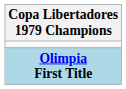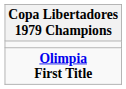(63, 66) lightblue background -> (63, 66) no background
